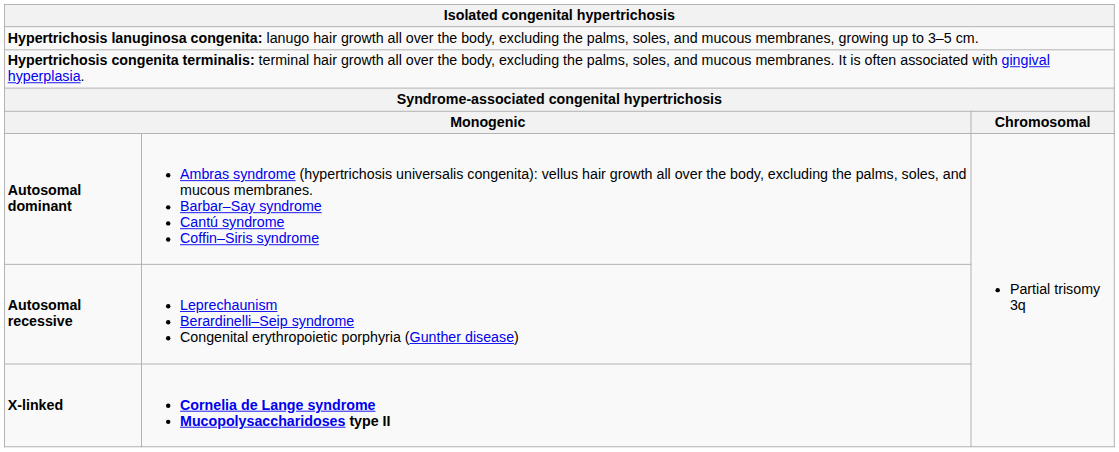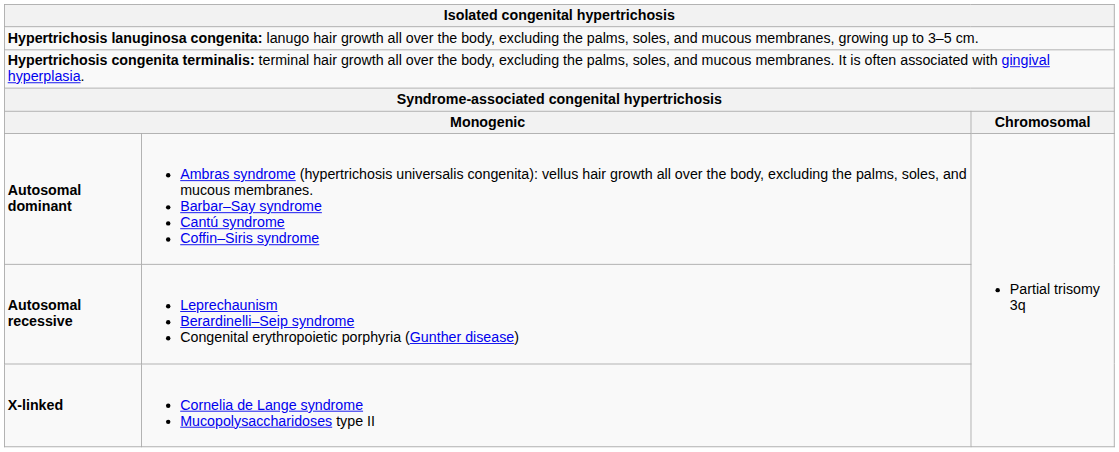(556, 413) bold -> (556, 413) normal
